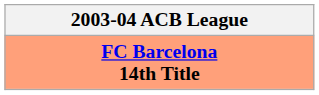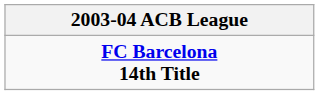(159, 62) lightsalmon background -> (159, 62) no background
